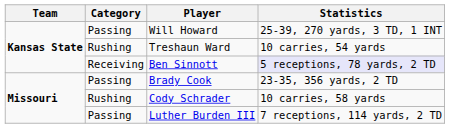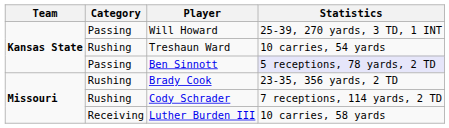(116, 64) Receiving -> (110, 64) Passing
(110, 81) Passing -> (110, 81) Rushing
(323, 98) 10 carries, 58 yards -> (351, 98) 7 receptions, 114 yards, 2 TD
(110, 115) Passing -> (116, 115) Receiving
(351, 115) 7 receptions, 114 yards, 2 TD -> (323, 115) 10 carries, 58 yards
